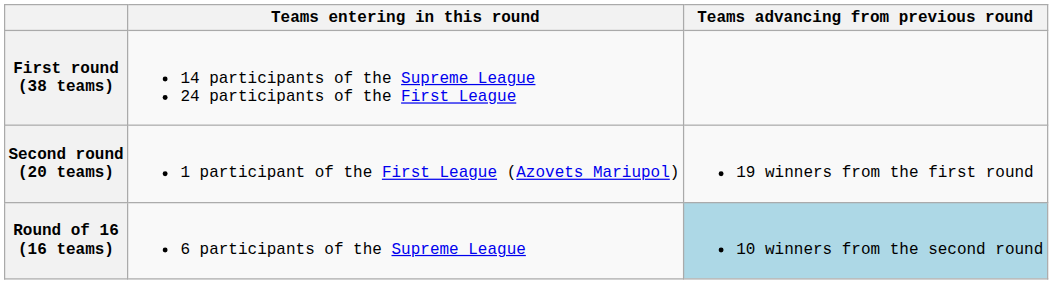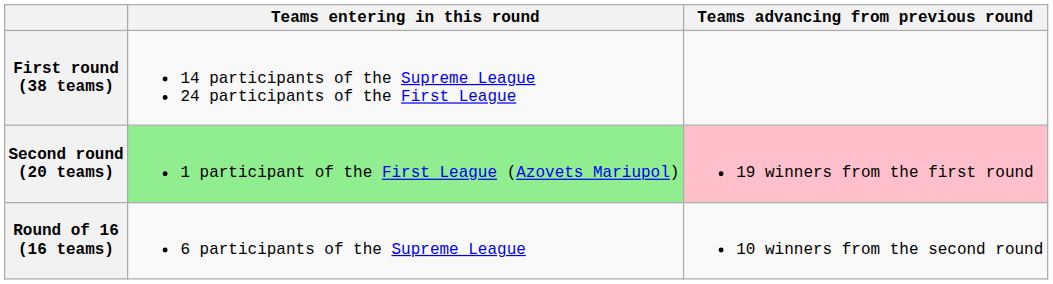(405, 173) no background -> (405, 173) lightgreen background
(865, 173) no background -> (865, 173) pink background
(865, 250) lightblue background -> (865, 250) no background
